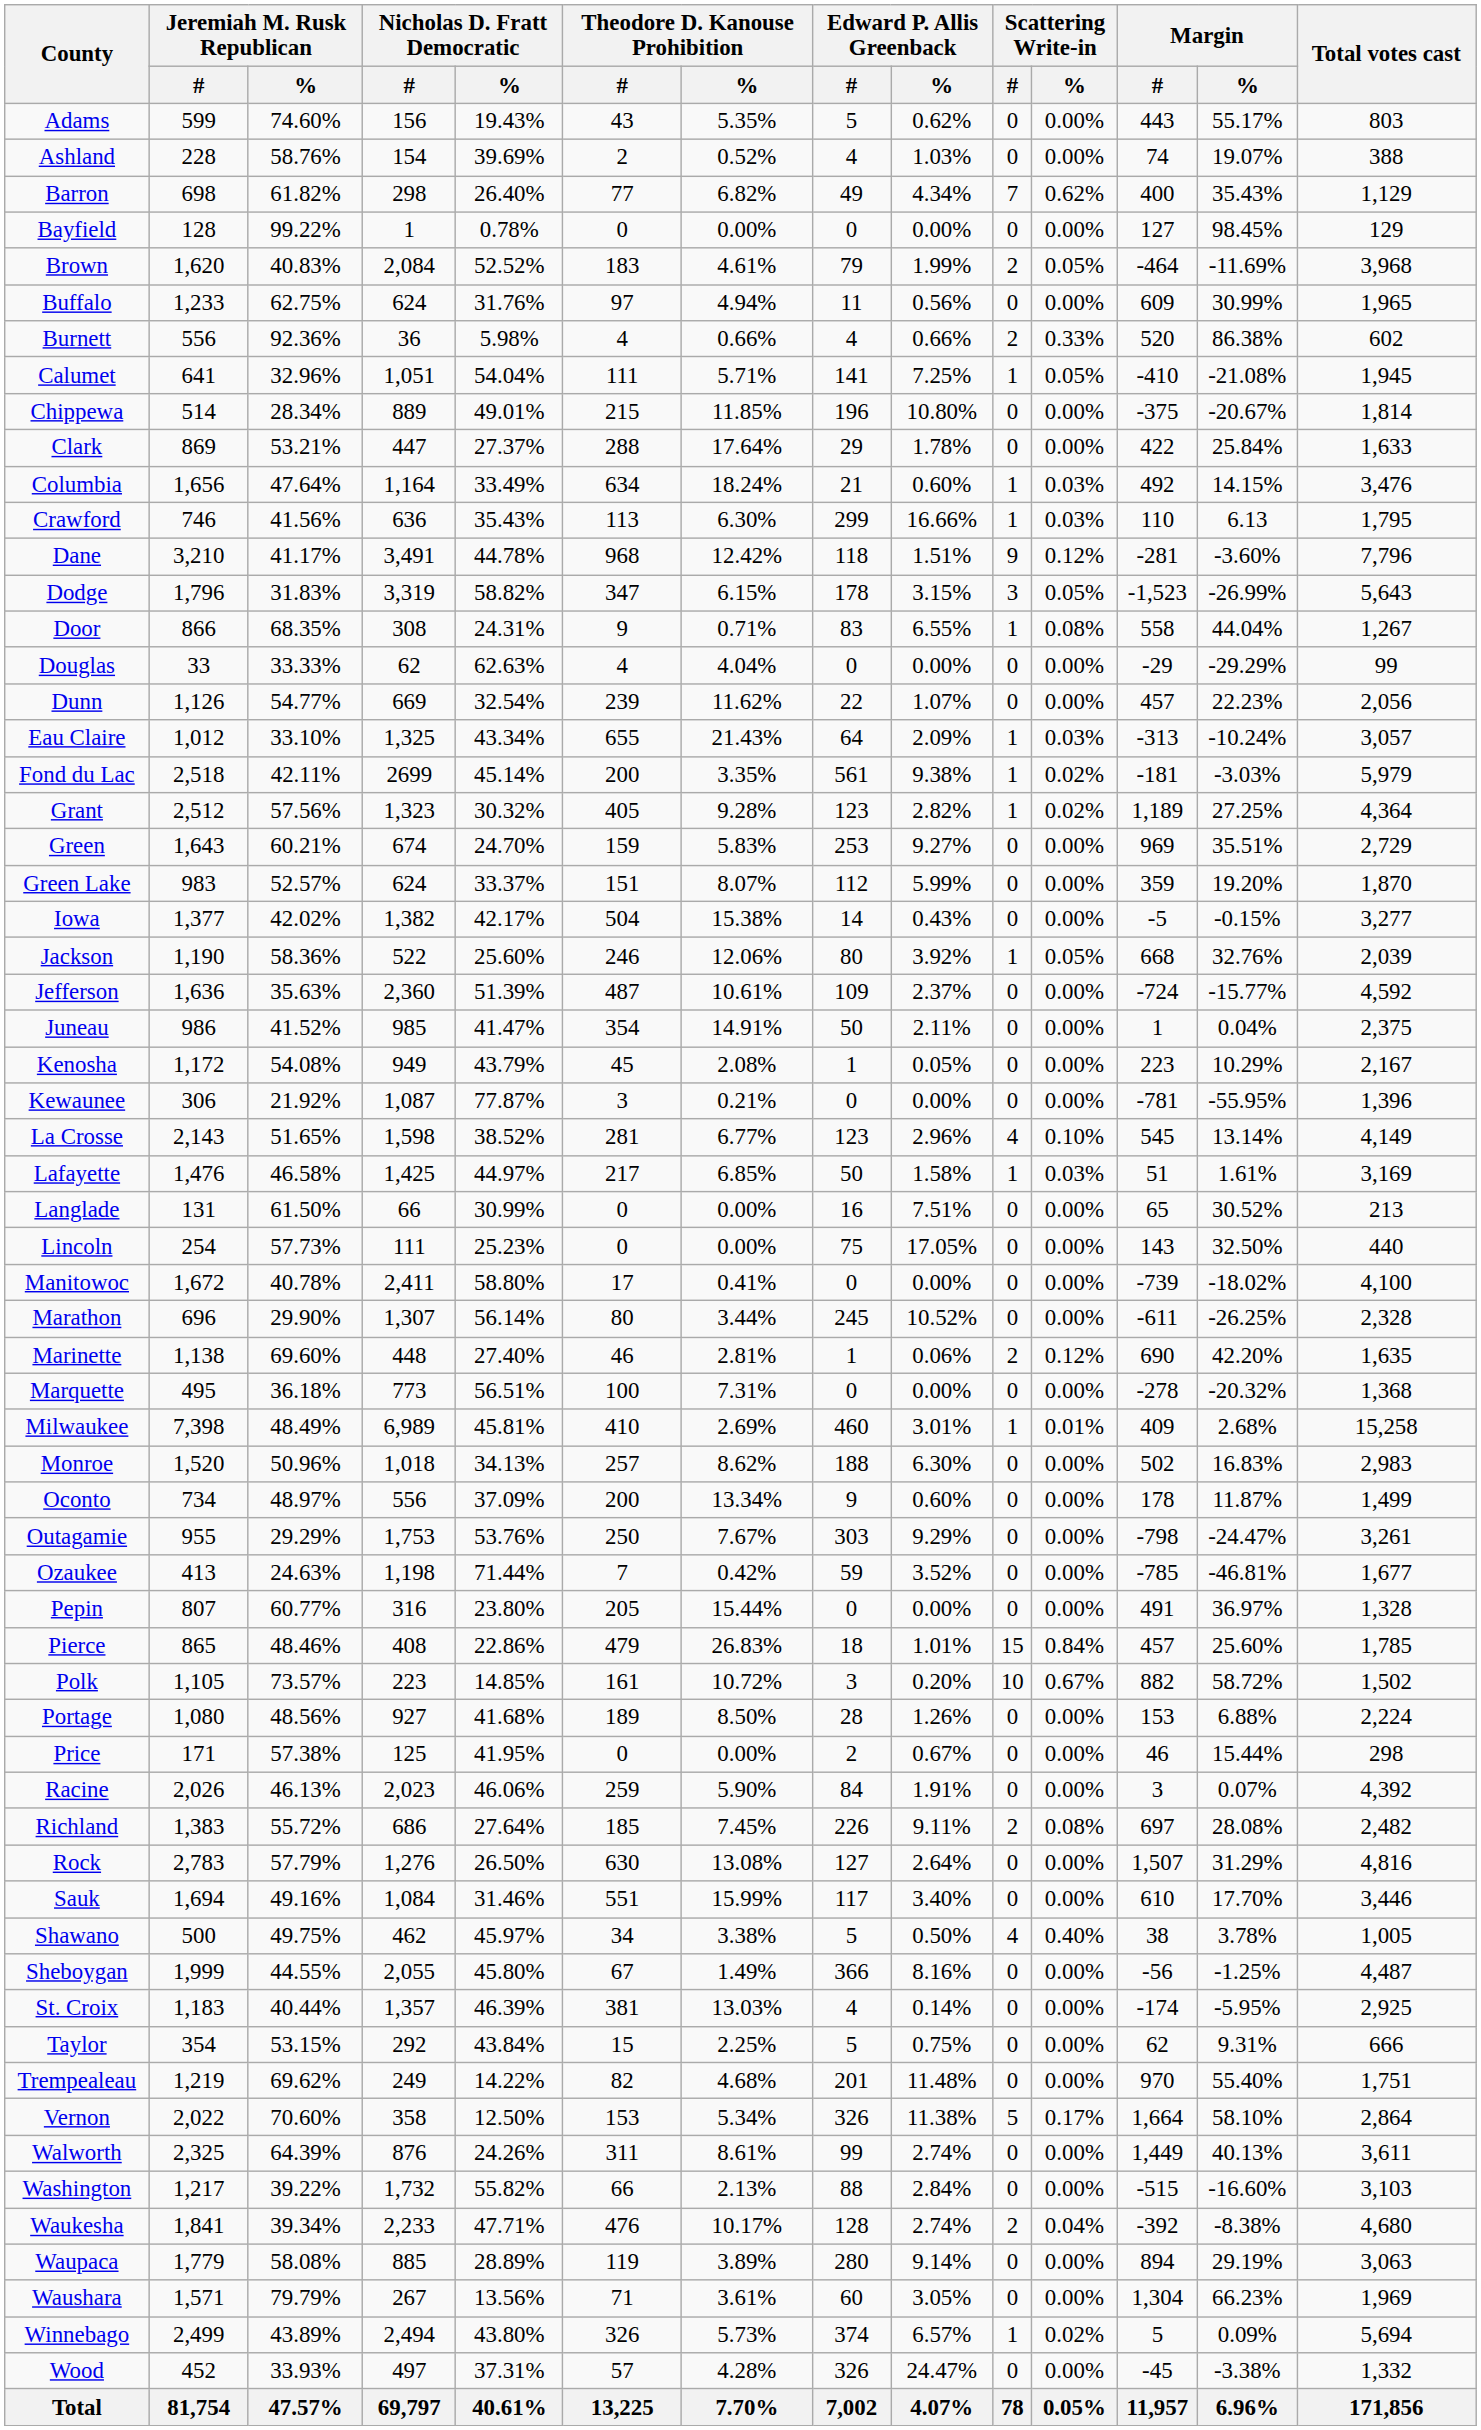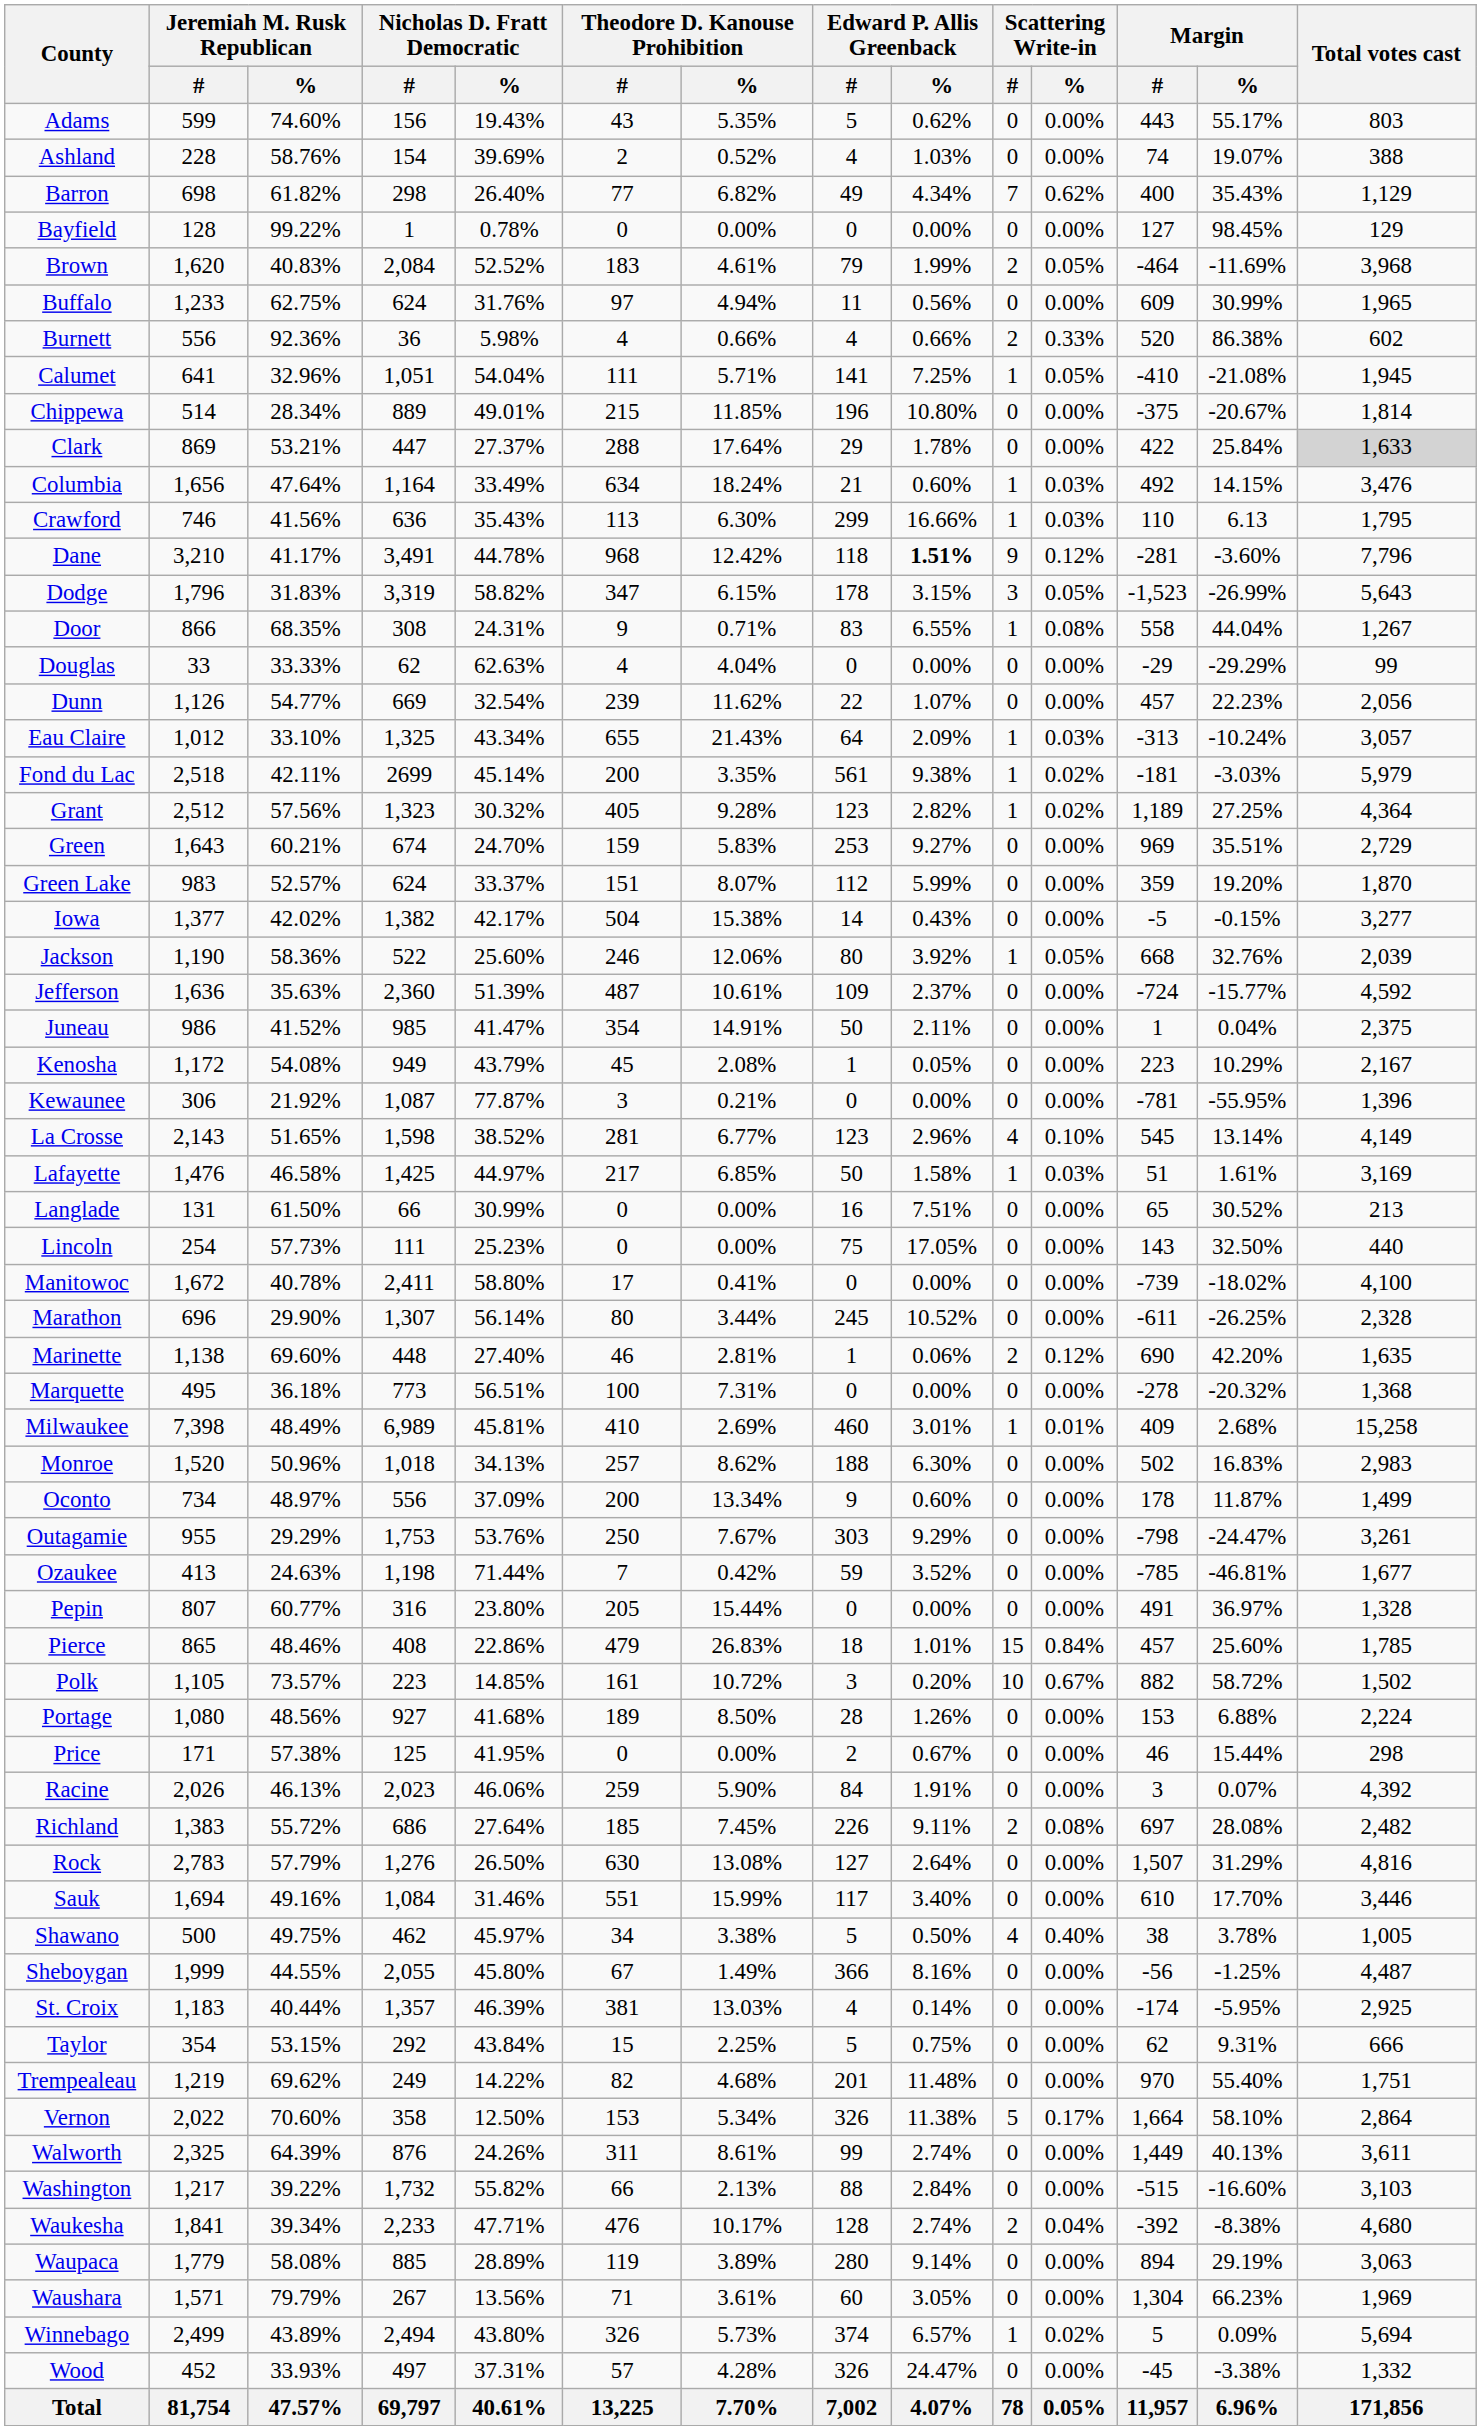(1386, 447) no background -> (1386, 447) lightgrey background
(942, 556) normal -> (942, 556) bold
